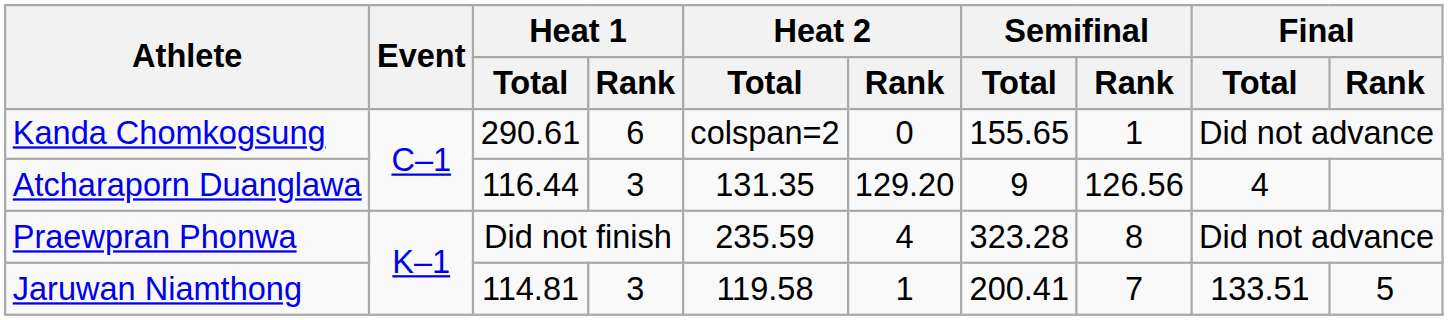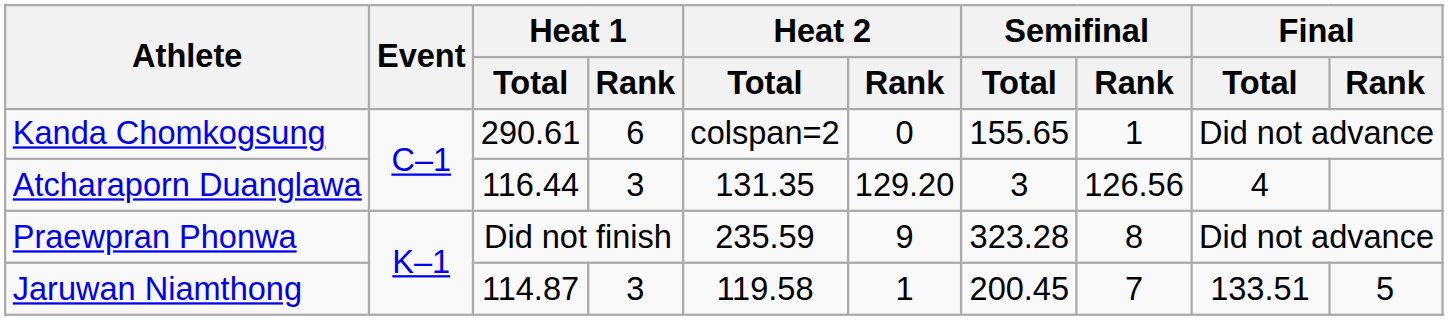(1019, 185) 9 -> (1019, 185) 3
(905, 237) 4 -> (905, 237) 9
(531, 288) 114.81 -> (531, 288) 114.87
(1019, 288) 200.41 -> (1019, 288) 200.45
